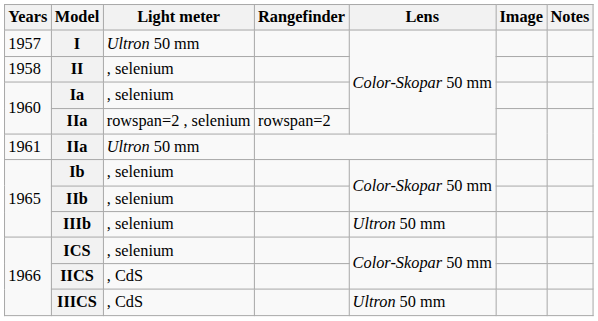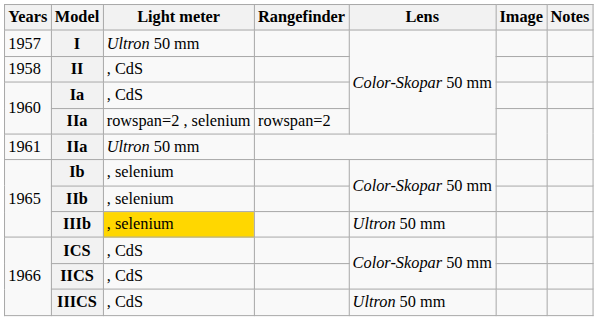(140, 69) , selenium -> (125, 69) , CdS
(140, 95) , selenium -> (125, 95) , CdS
(140, 224) no background -> (140, 224) gold background
(140, 250) , selenium -> (125, 250) , CdS
